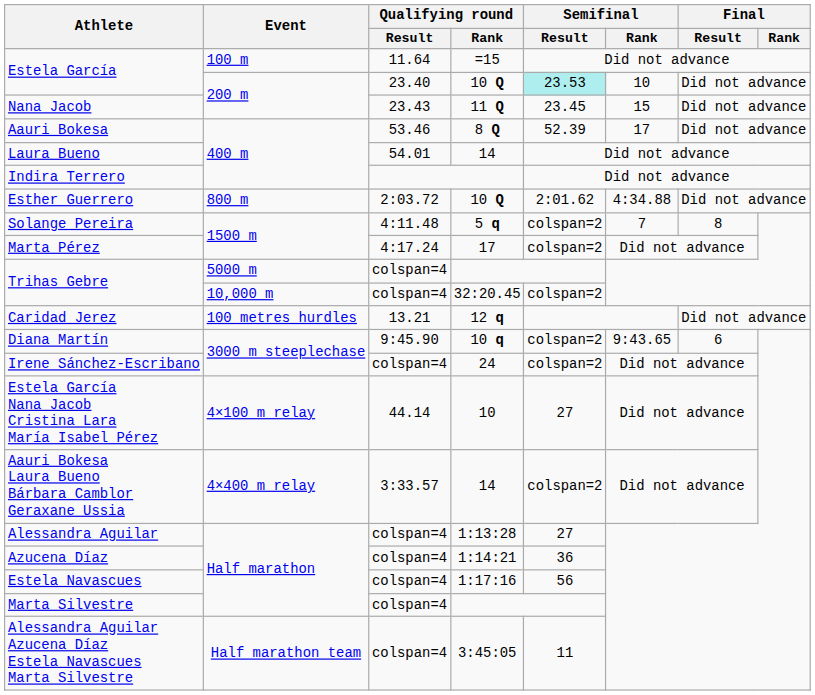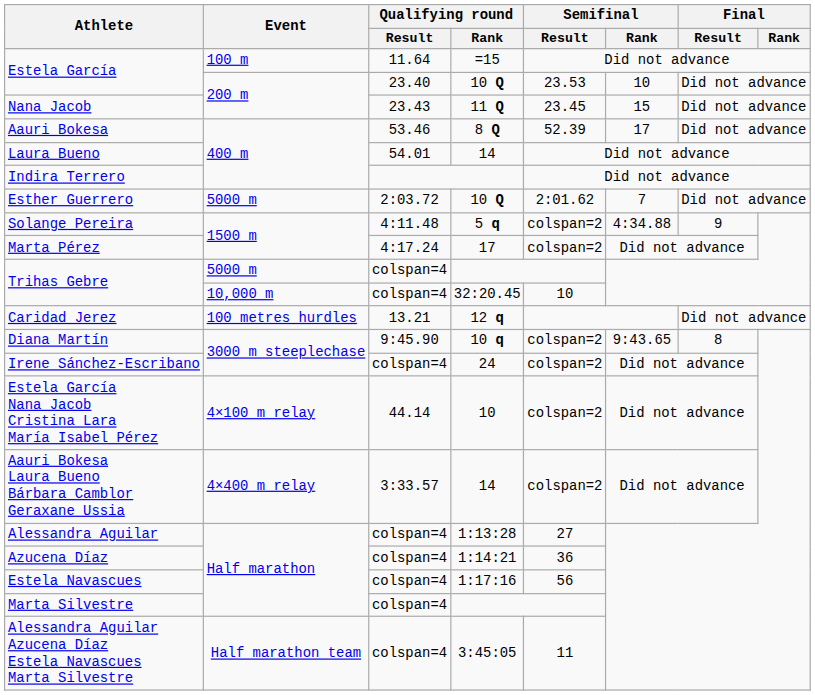(565, 84) paleturquoise background -> (565, 84) no background
(228, 200) 800 m -> (232, 200) 5000 m
(642, 200) 4:34.88 -> (642, 200) 7
(642, 224) 7 -> (642, 224) 4:34.88
(718, 224) 8 -> (718, 224) 9
(565, 294) colspan=2 -> (565, 294) 10
(718, 341) 6 -> (718, 341) 8
(565, 413) 27 -> (565, 413) colspan=2
